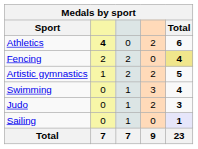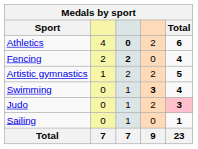(103, 43) bold -> (103, 43) normal
(128, 43) normal -> (128, 43) bold
(128, 59) normal -> (128, 59) bold
(179, 59) khaki background -> (179, 59) no background
(153, 90) normal -> (153, 90) bold
(179, 105) no background -> (179, 105) pink background
(179, 121) lavender background -> (179, 121) no background
